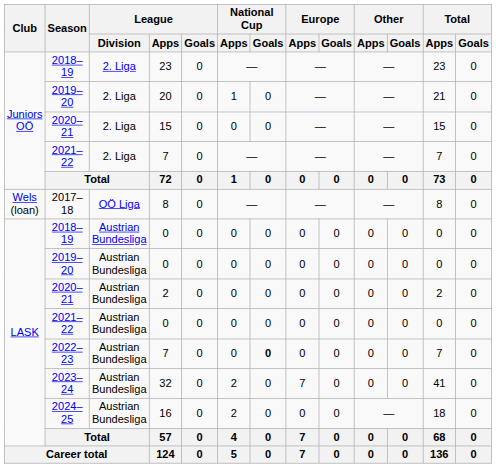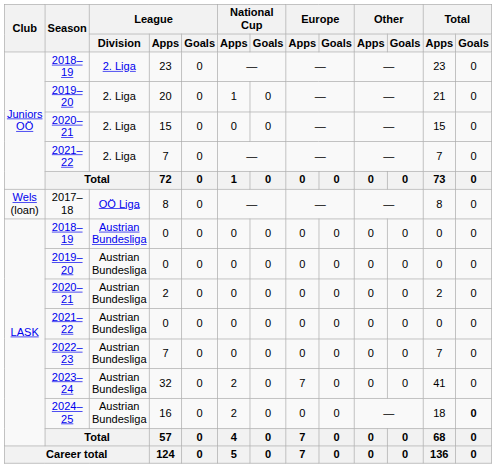(268, 353) bold -> (268, 353) normal
(474, 413) normal -> (474, 413) bold
